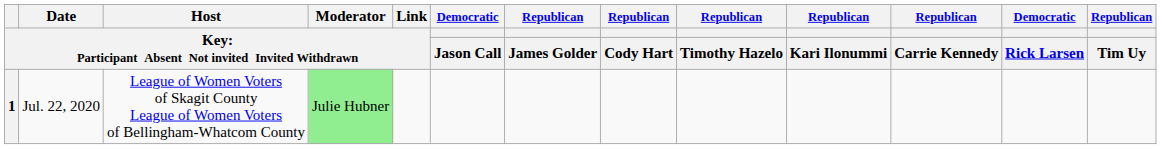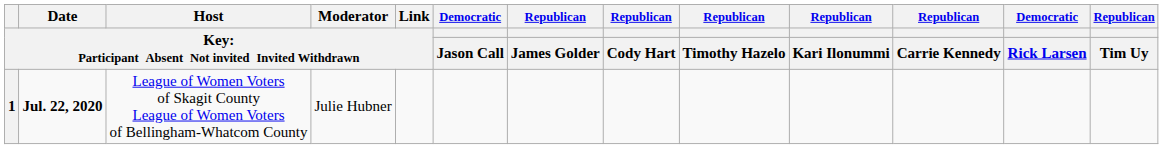(61, 106) normal -> (63, 106) bold
(351, 106) lightgreen background -> (353, 106) no background
